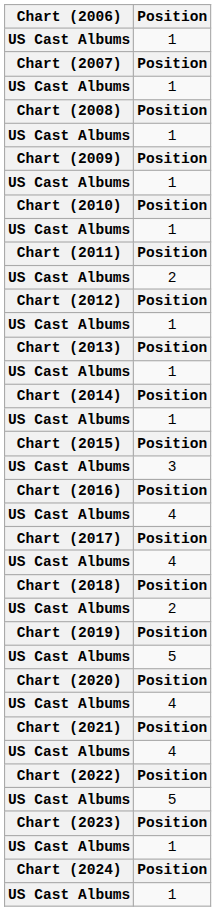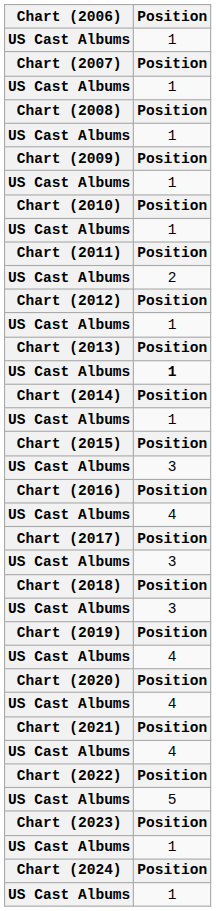(172, 372) normal -> (172, 372) bold
(172, 562) 4 -> (172, 562) 3
(172, 610) 2 -> (172, 610) 3
(172, 657) 5 -> (172, 657) 4
